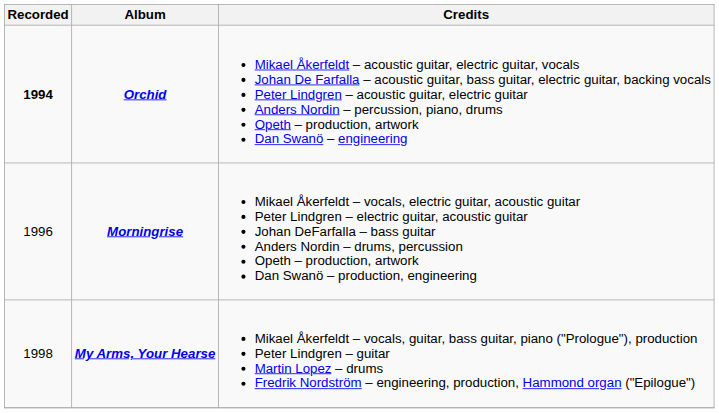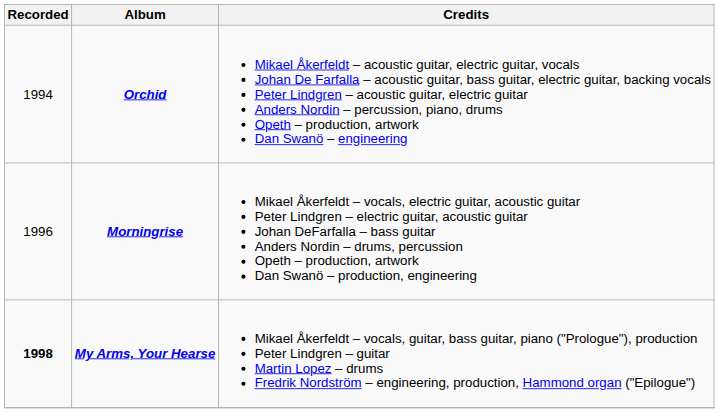(38, 94) bold -> (38, 94) normal
(38, 353) normal -> (38, 353) bold
